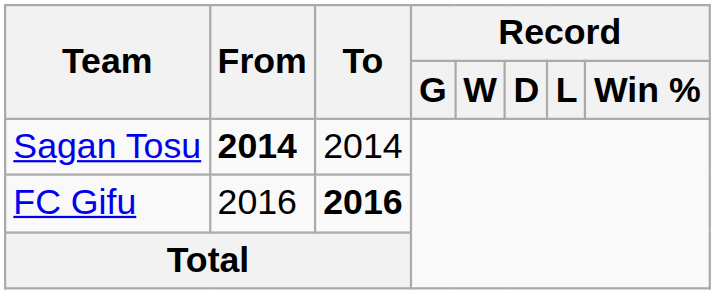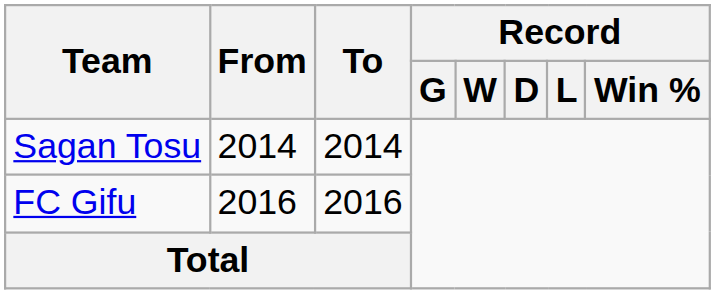(257, 145) bold -> (257, 145) normal
(363, 202) bold -> (363, 202) normal
